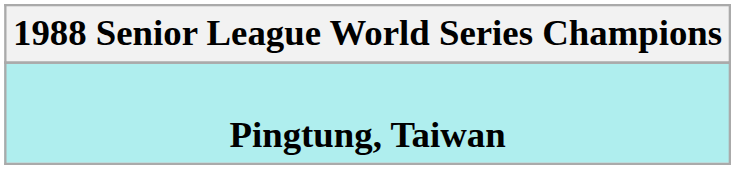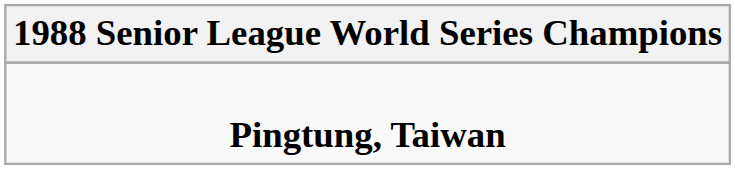(368, 133) paleturquoise background -> (368, 133) no background
